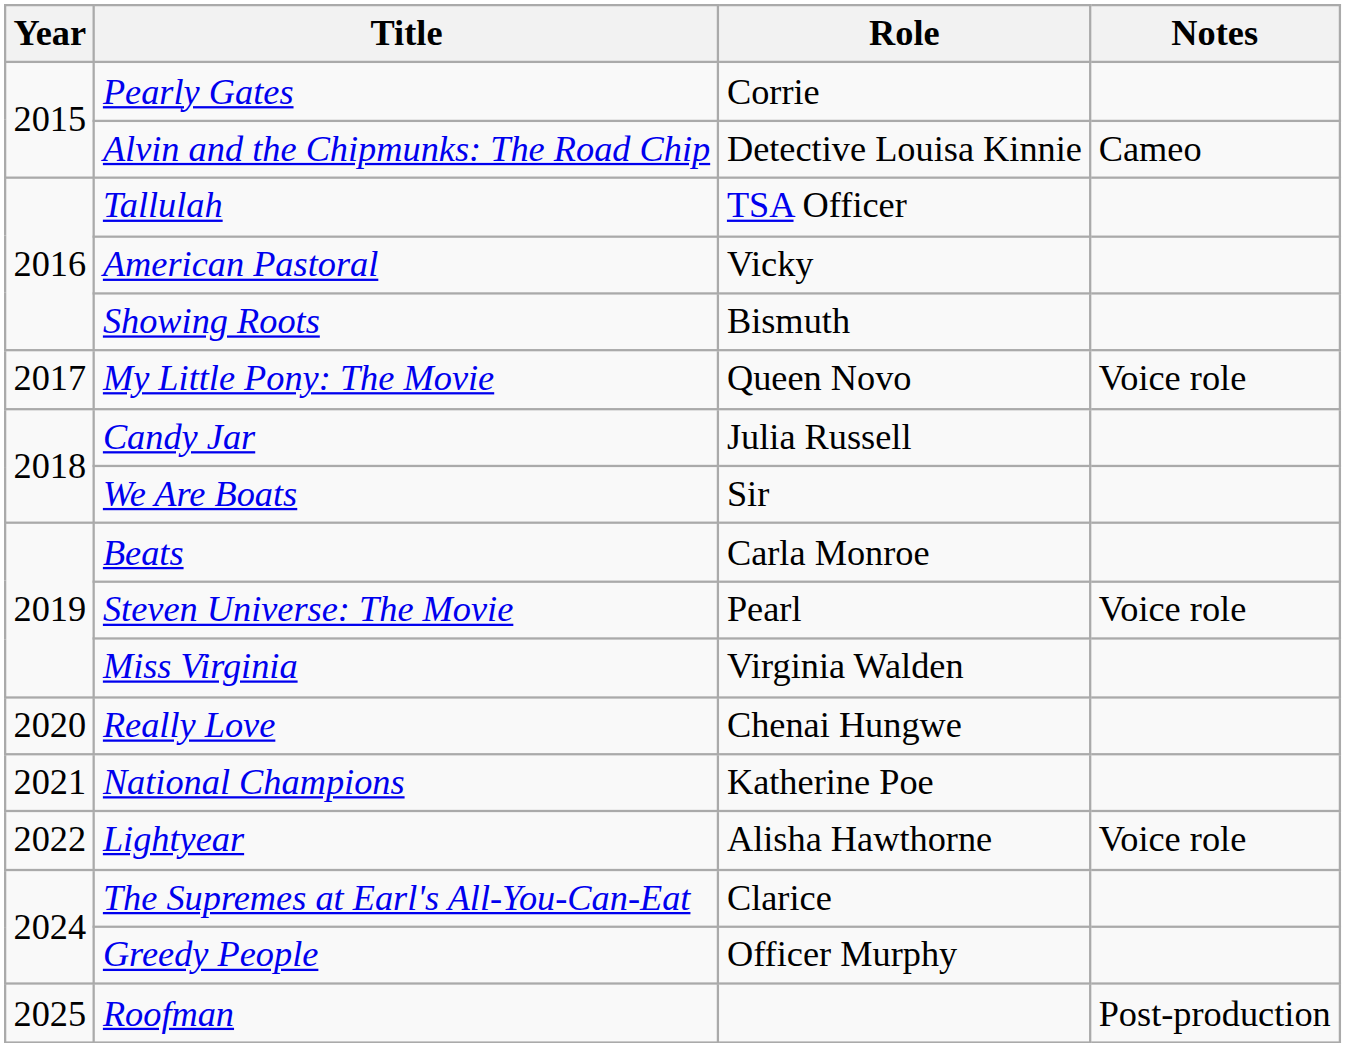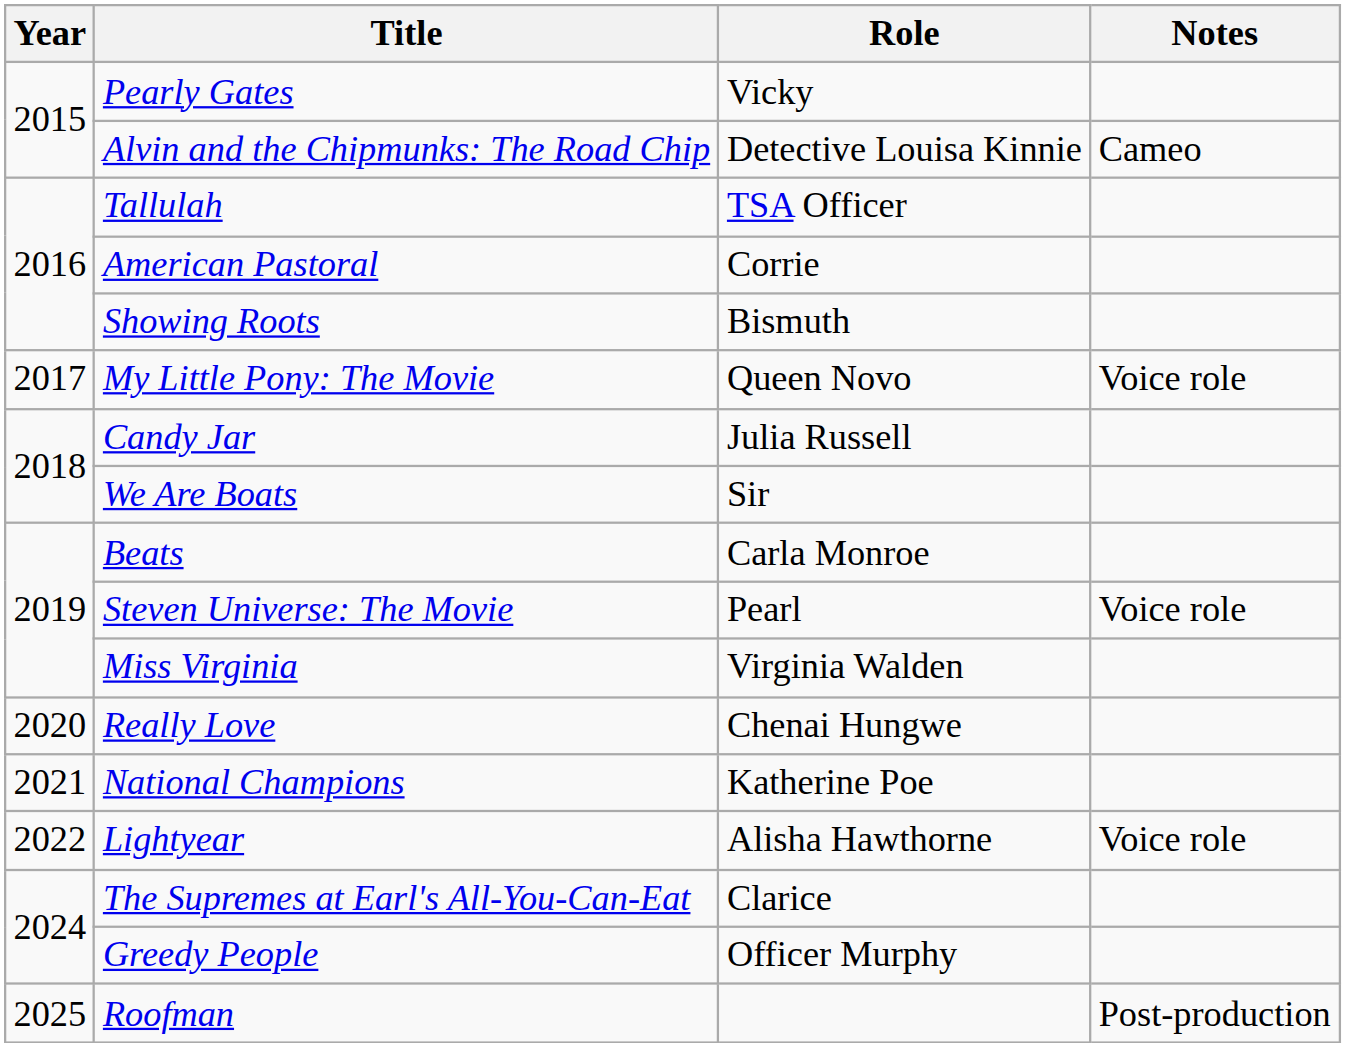(773, 90) Corrie -> (770, 90) Vicky
(770, 263) Vicky -> (773, 263) Corrie
